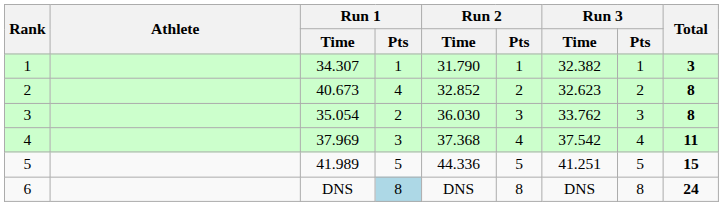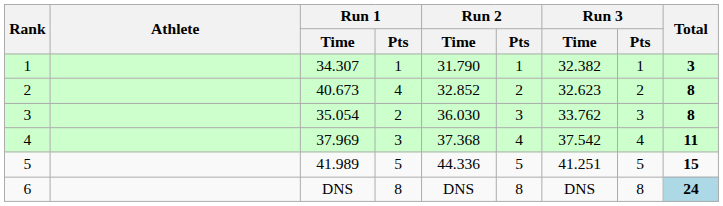(398, 189) lightblue background -> (398, 189) no background
(691, 189) no background -> (691, 189) lightblue background
